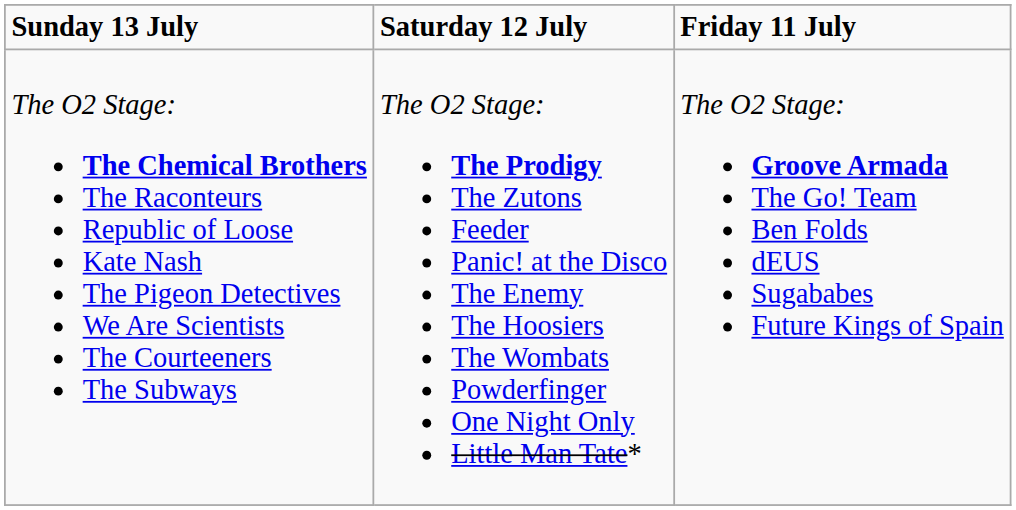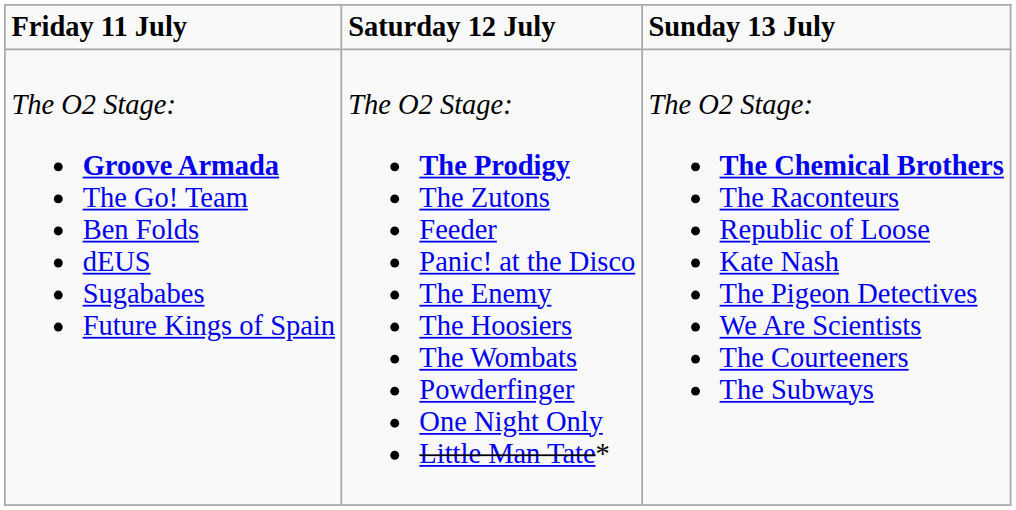columns swapped: (768, 27) <-> (105, 27)
